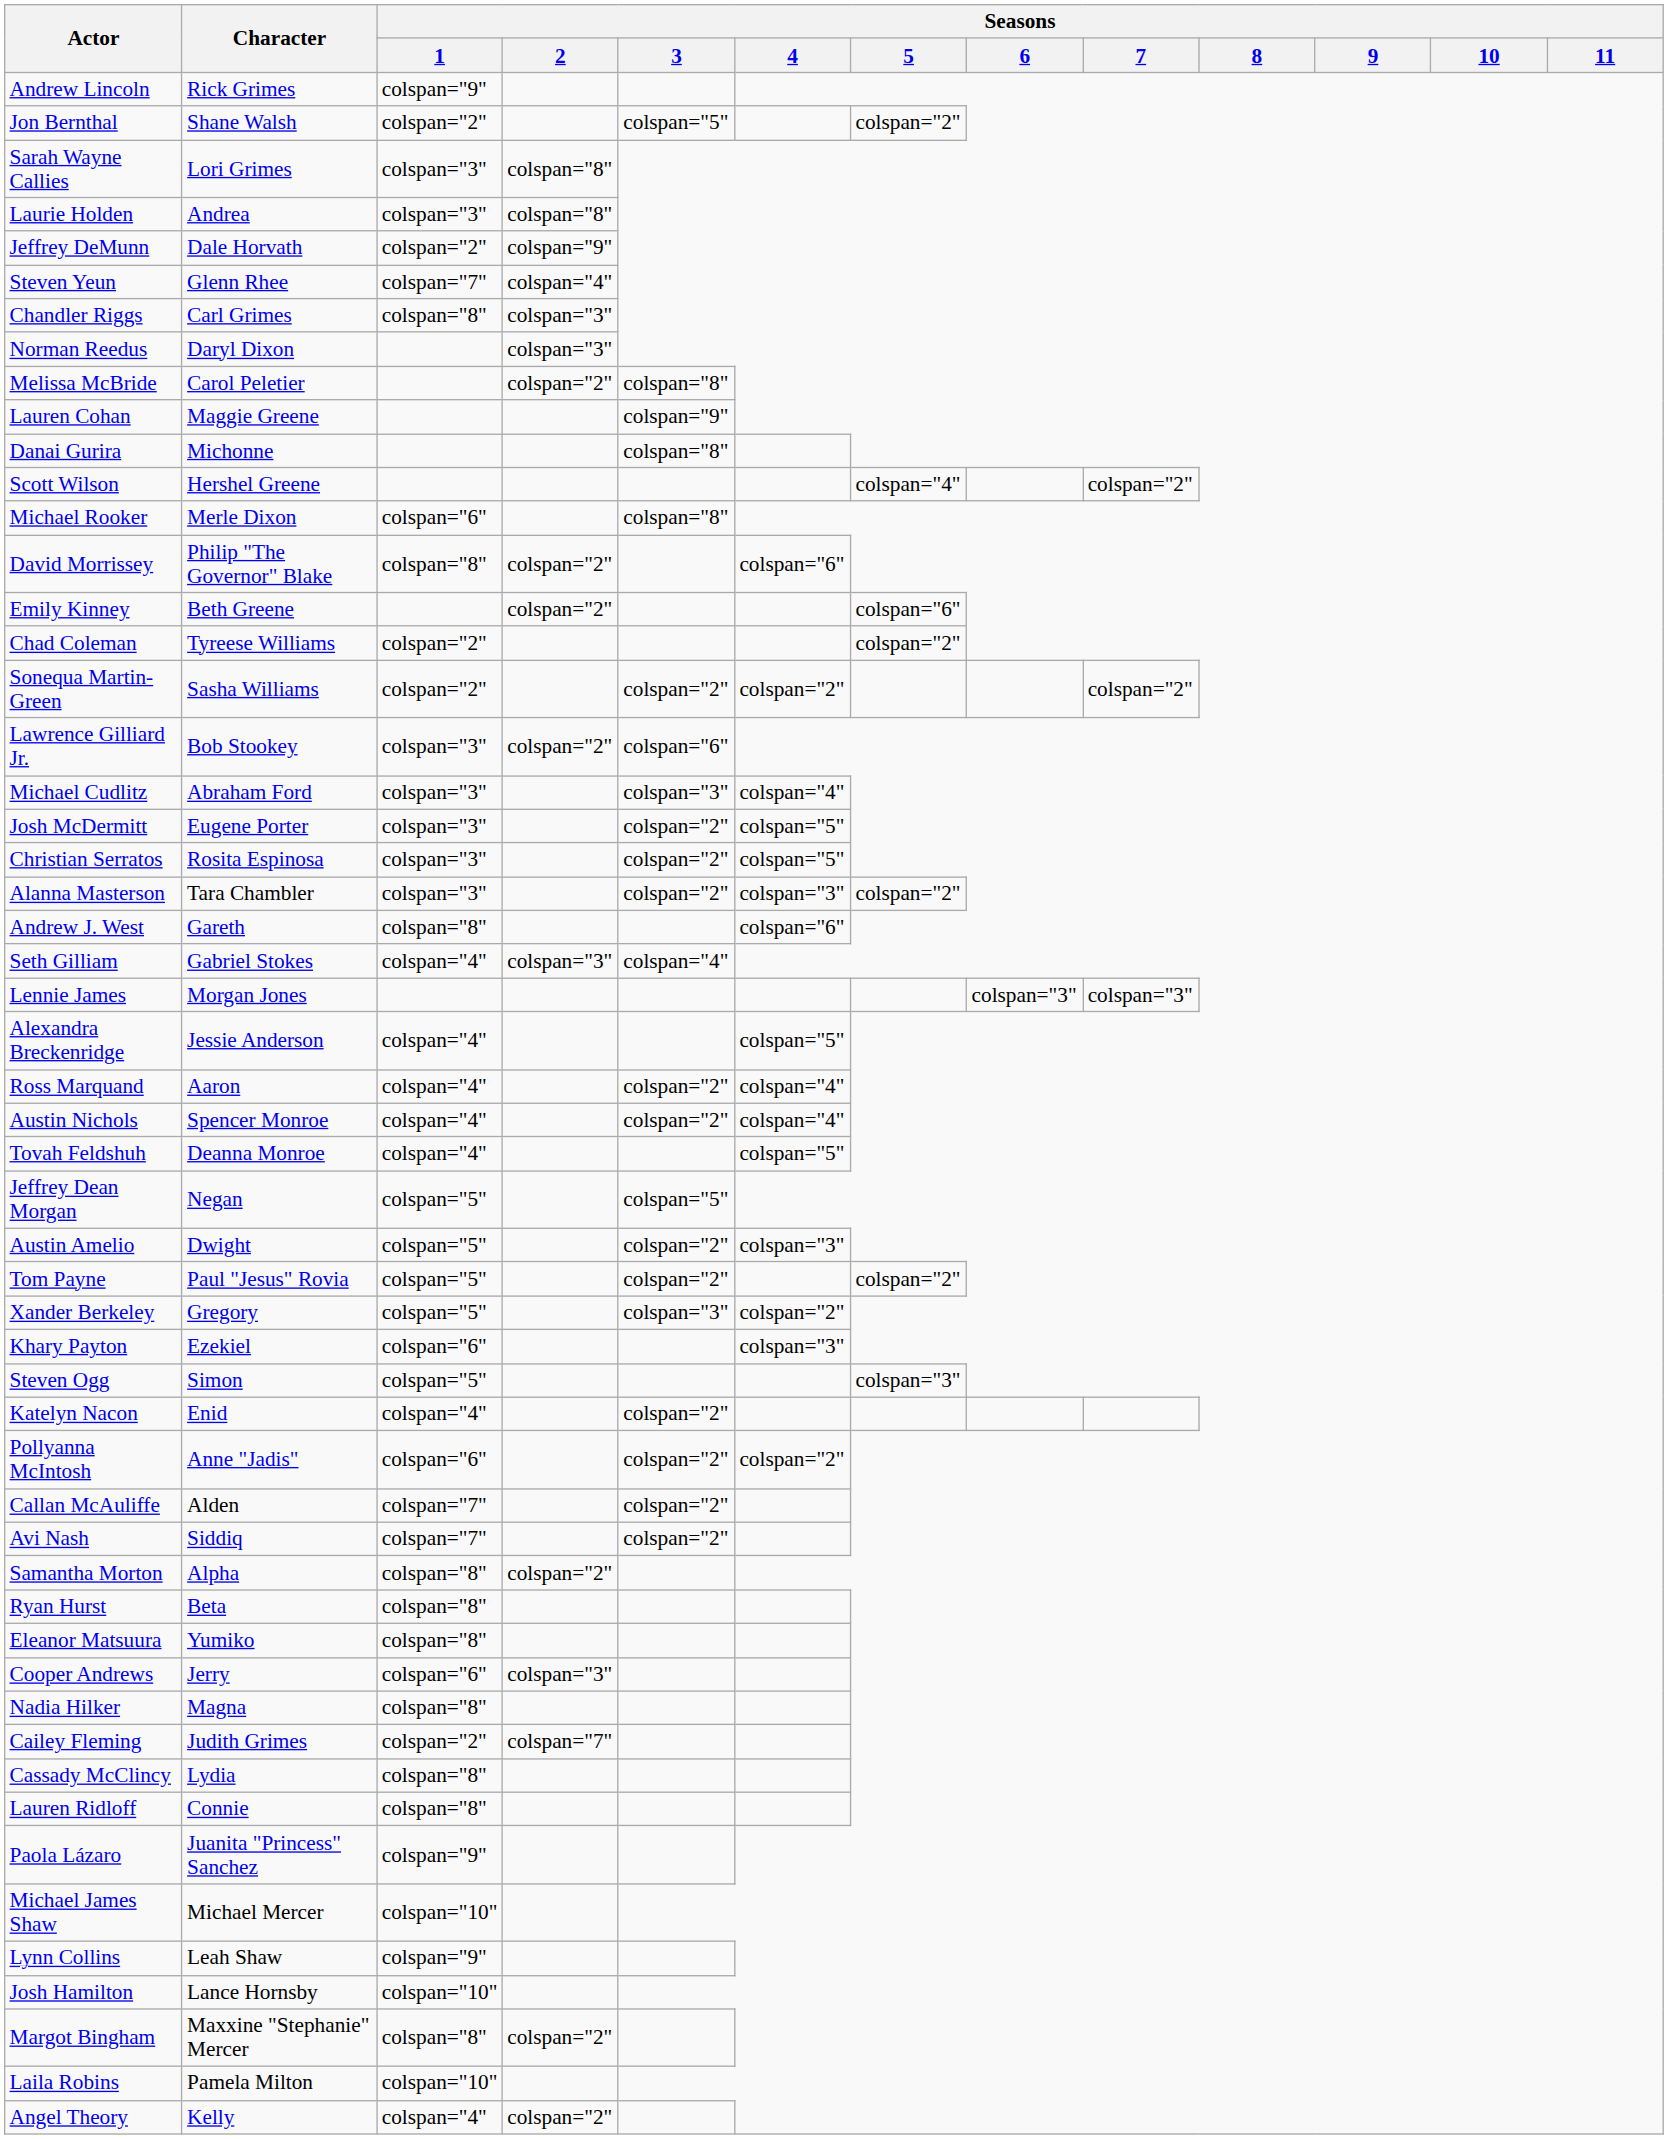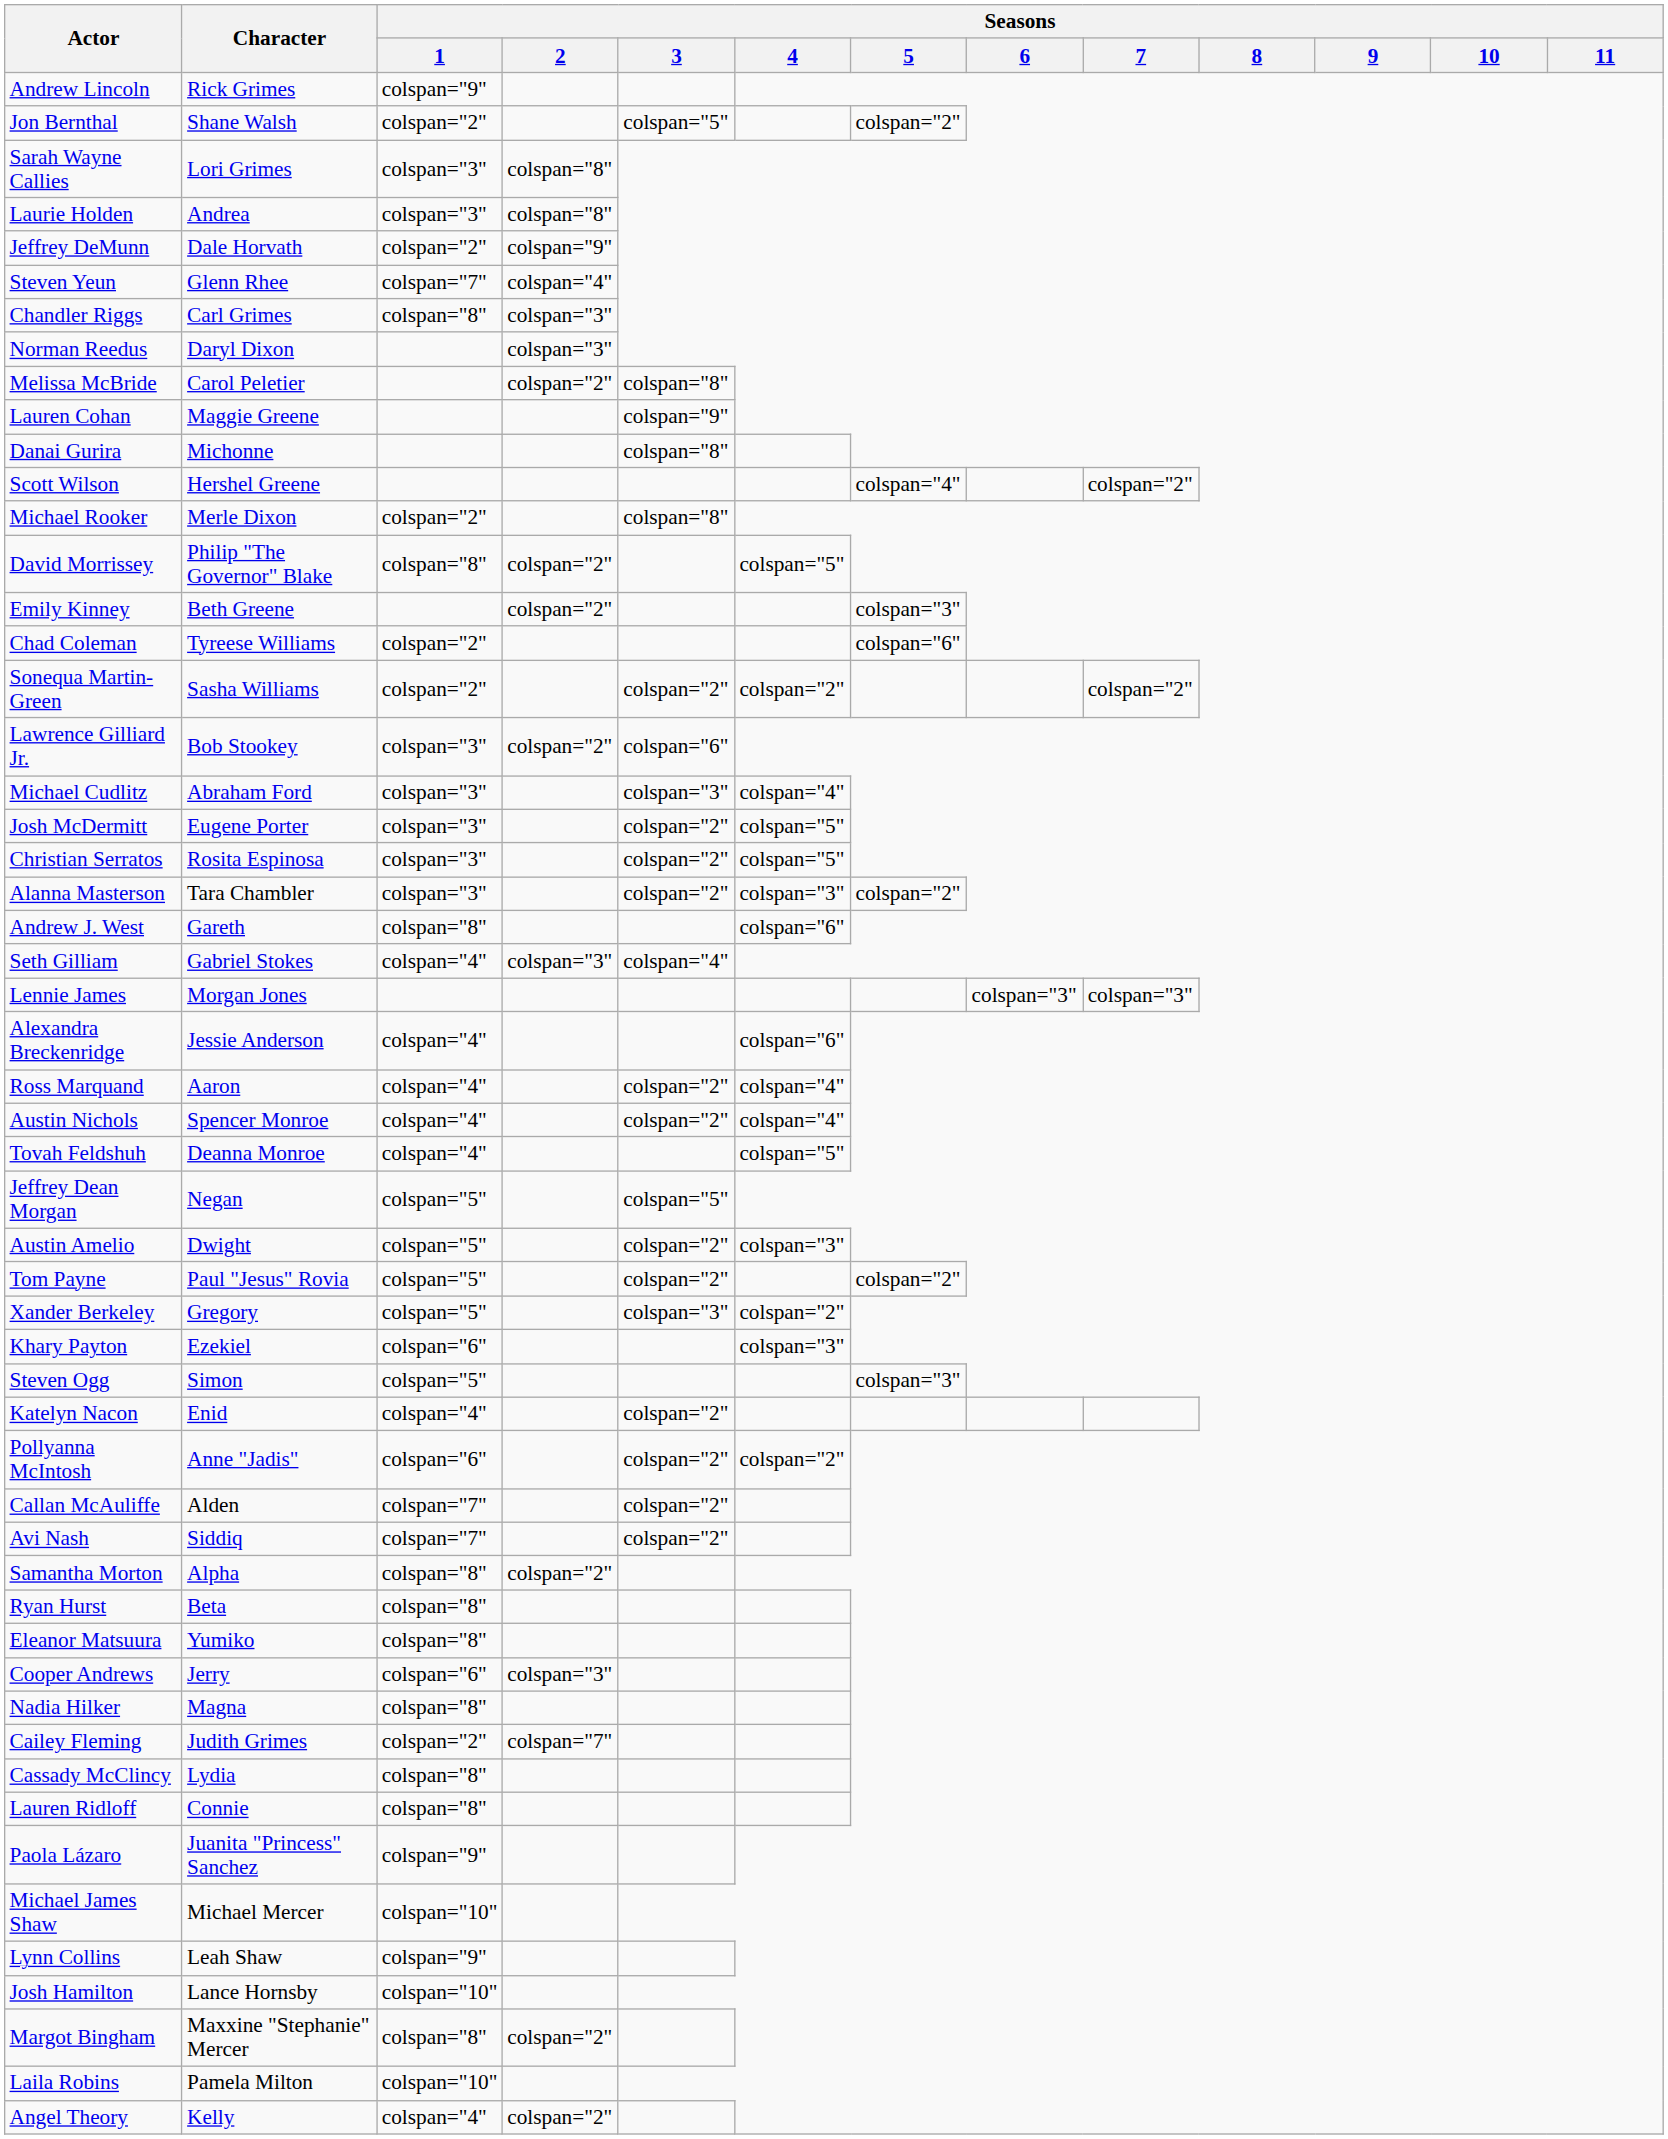(434, 517) colspan="6" -> (434, 517) colspan="2"
(792, 563) colspan="6" -> (792, 563) colspan="5"
(908, 609) colspan="6" -> (908, 609) colspan="3"
(908, 642) colspan="2" -> (908, 642) colspan="6"
(792, 1040) colspan="5" -> (792, 1040) colspan="6"
